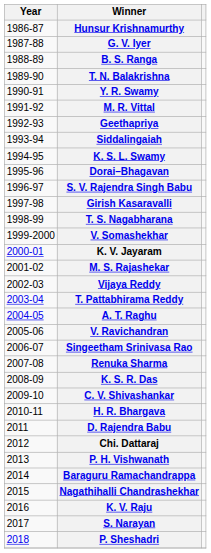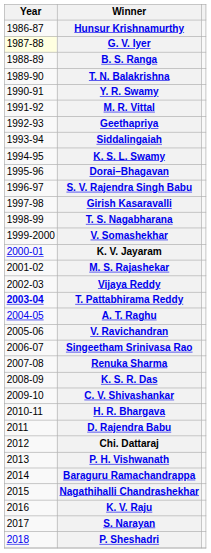(25, 44) no background -> (25, 44) lightyellow background
(25, 300) normal -> (25, 300) bold
